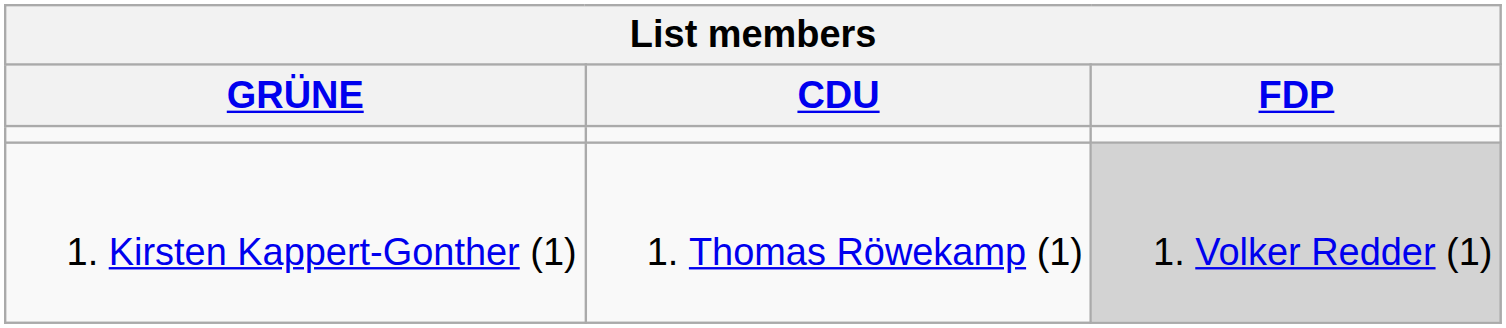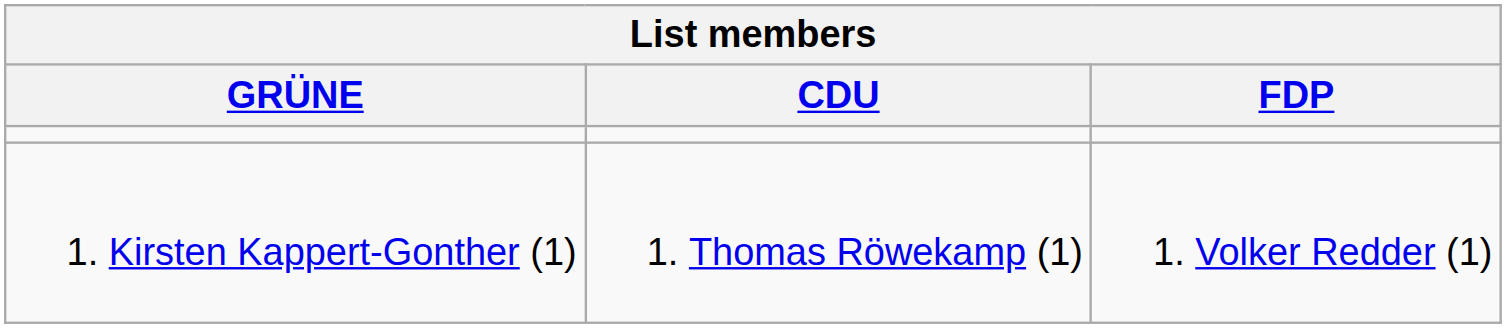(1296, 254) lightgrey background -> (1296, 254) no background
